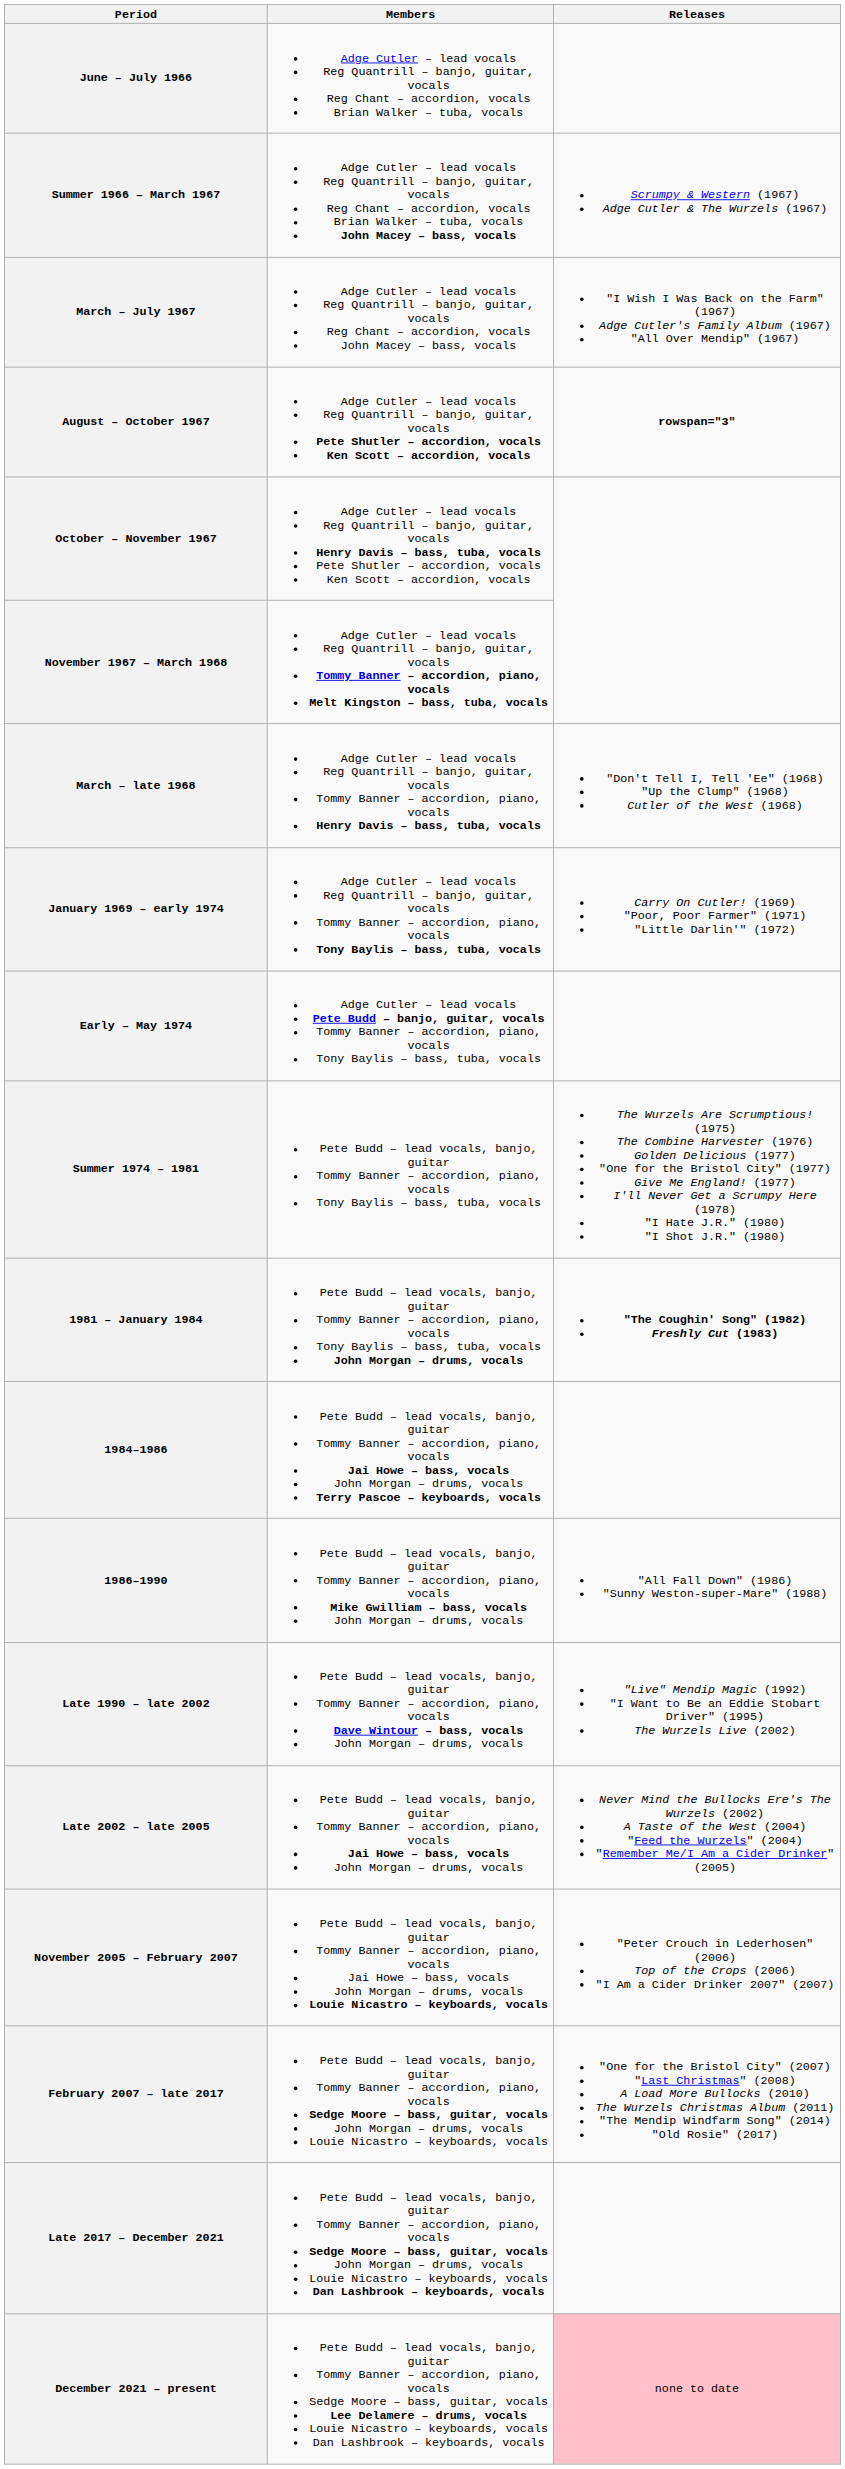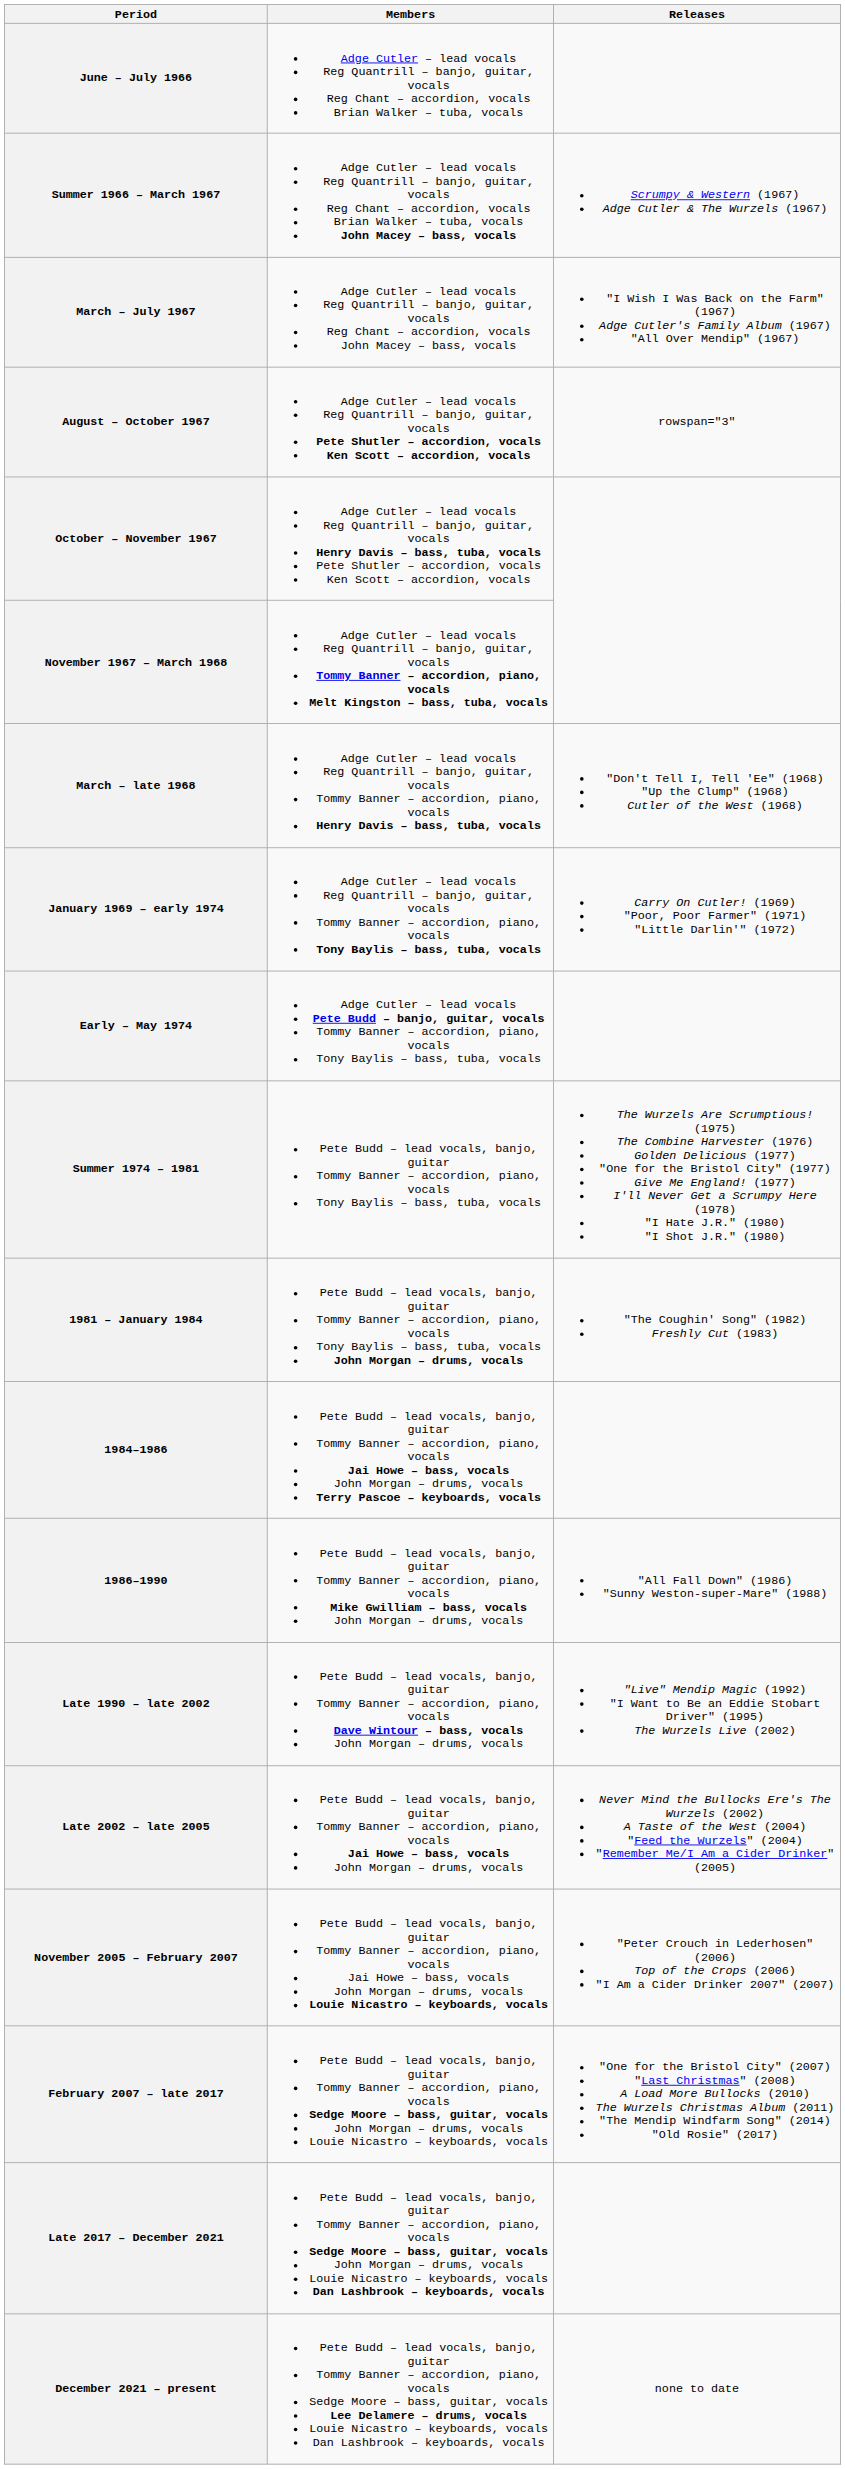(697, 422) bold -> (697, 422) normal
(697, 1327) bold -> (697, 1327) normal
(697, 2389) pink background -> (697, 2389) no background
